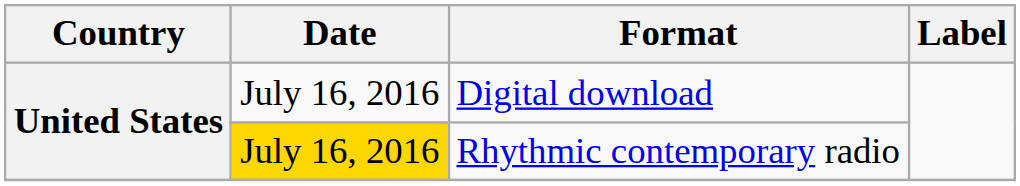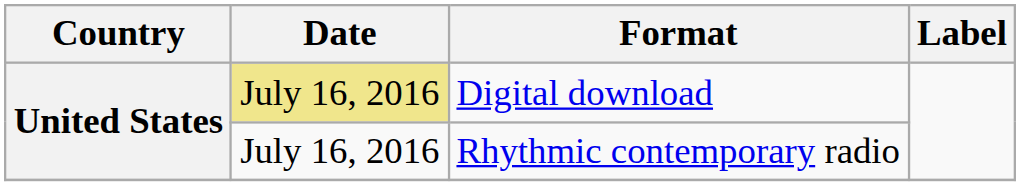(340, 92) no background -> (340, 92) khaki background
(340, 150) gold background -> (340, 150) no background
